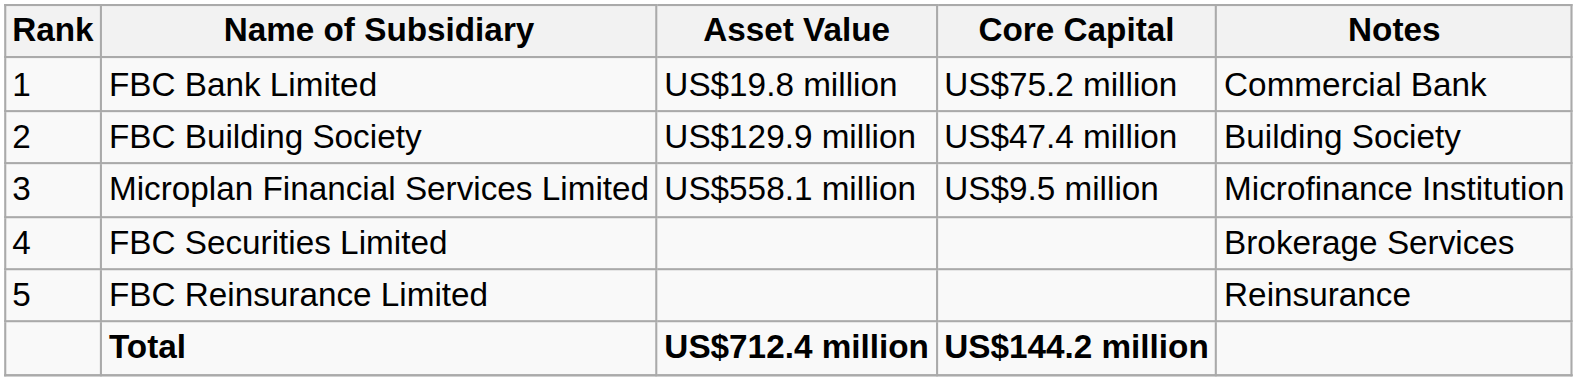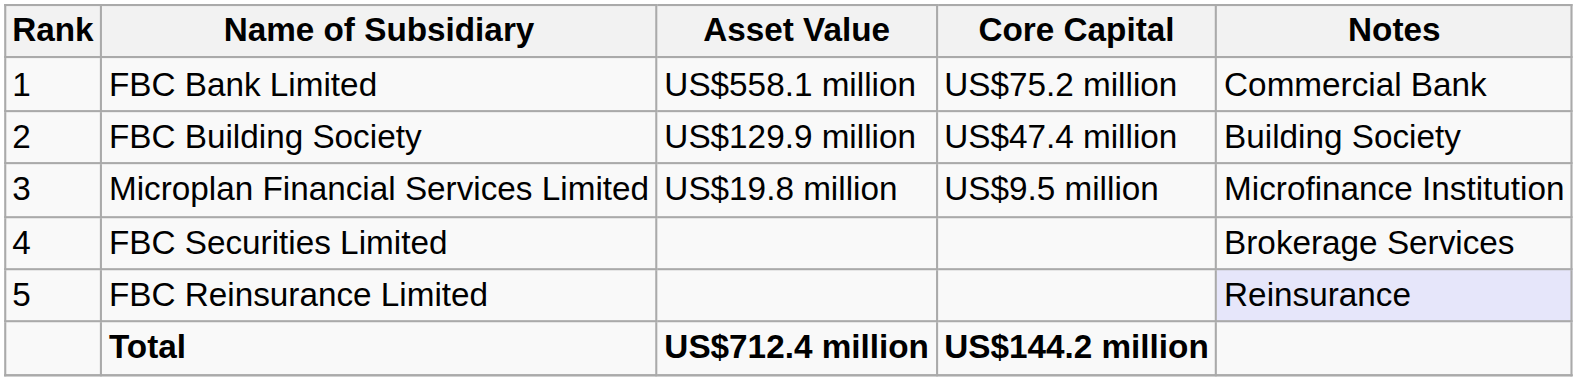(781, 83) US$19.8 million -> (790, 83) US$558.1 million
(790, 189) US$558.1 million -> (781, 189) US$19.8 million
(1318, 294) no background -> (1318, 294) lavender background
